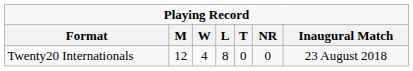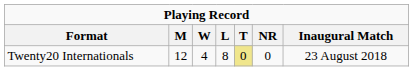(243, 55) no background -> (243, 55) khaki background
